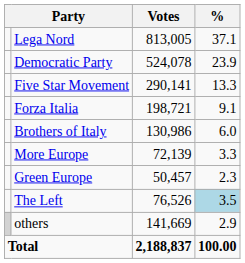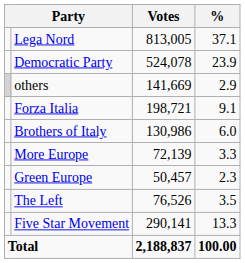rows swapped: (72, 85) <-> (31, 223)
(228, 200) lightblue background -> (228, 200) no background
